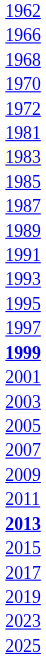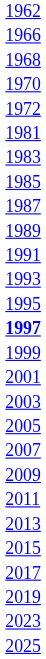(23, 157) lightyellow background -> (23, 157) no background
(23, 328) normal -> (23, 328) bold
(23, 353) bold -> (23, 353) normal
(23, 524) bold -> (23, 524) normal
